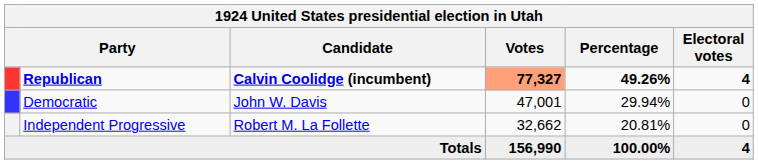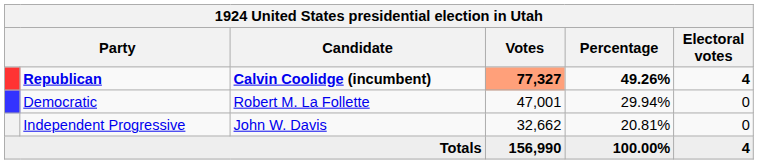(280, 102) John W. Davis -> (302, 102) Robert M. La Follette
(302, 125) Robert M. La Follette -> (280, 125) John W. Davis
